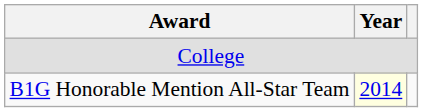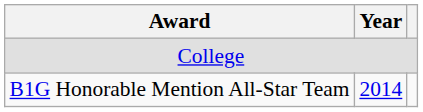(381, 89) lightyellow background -> (381, 89) no background
